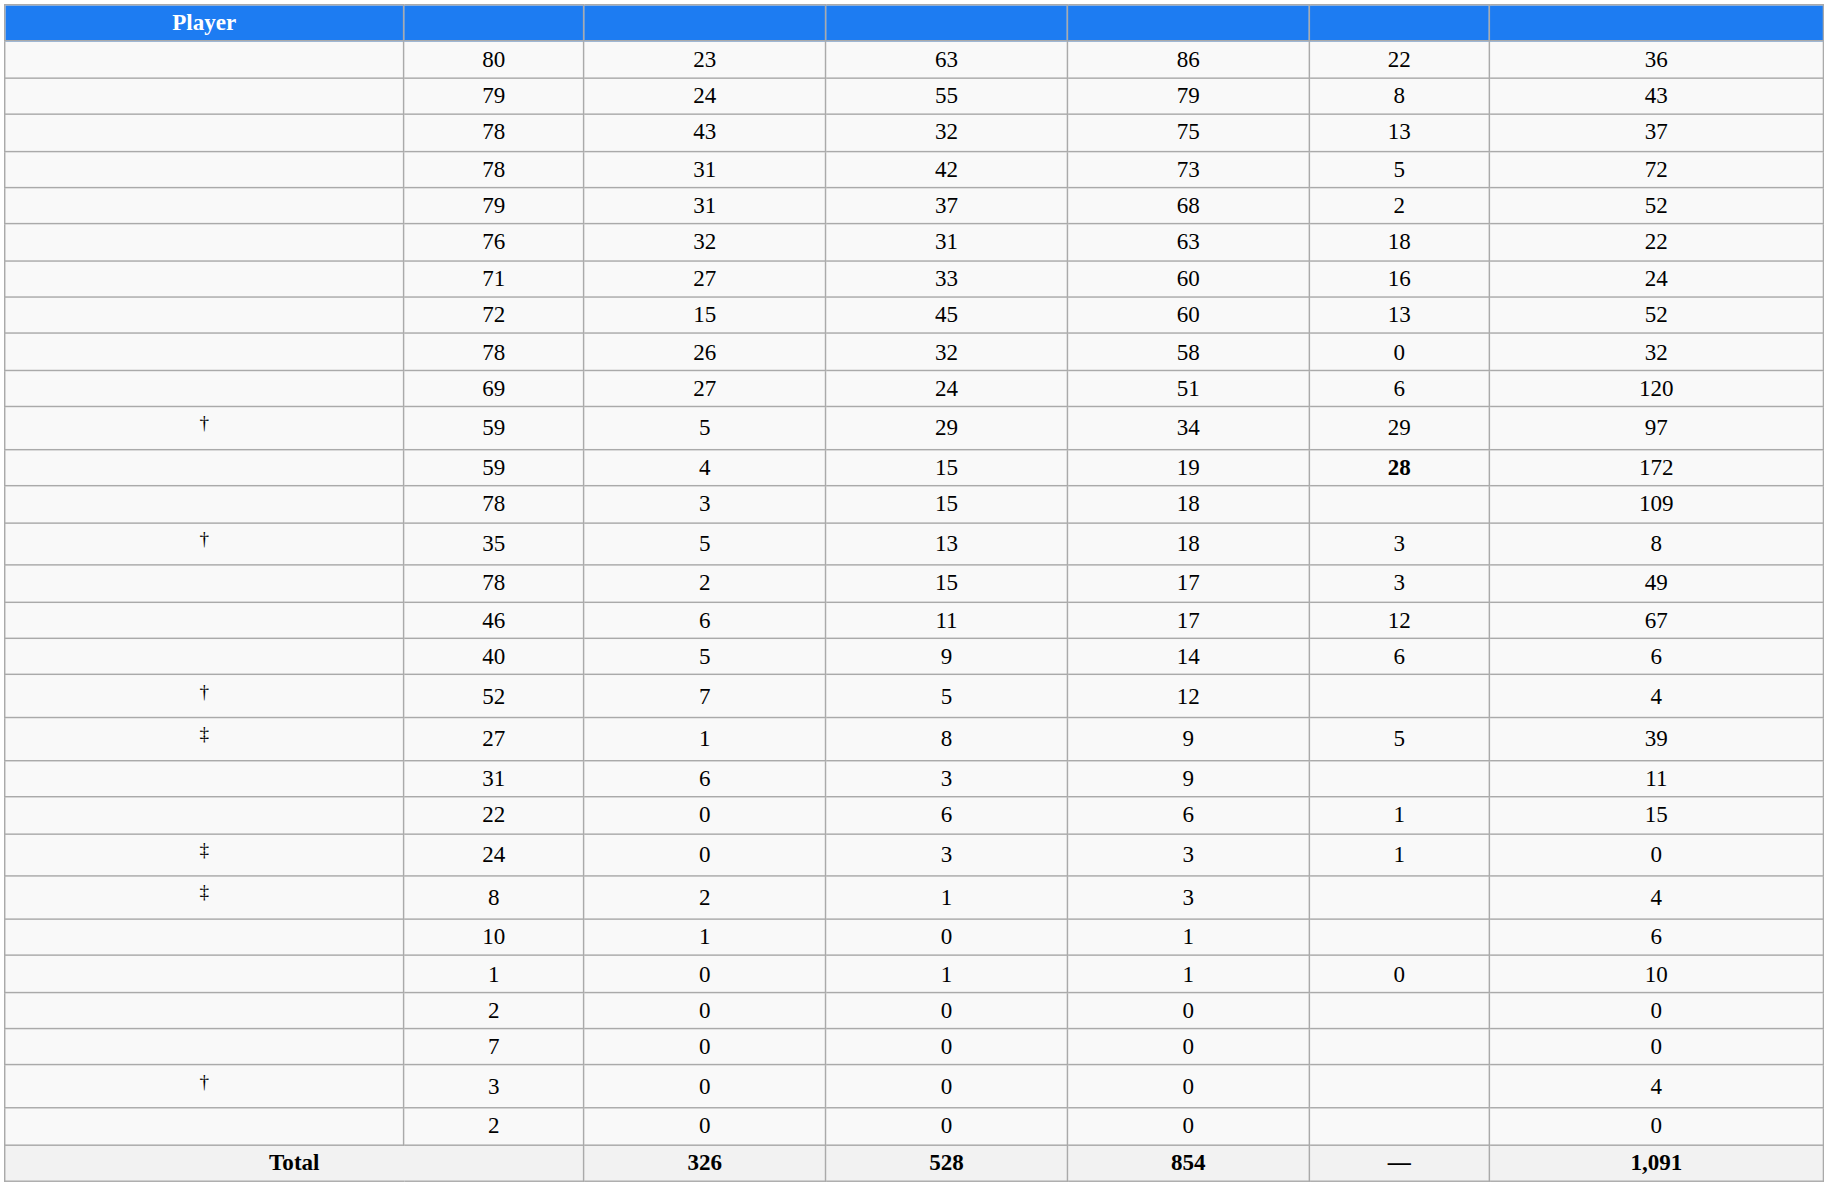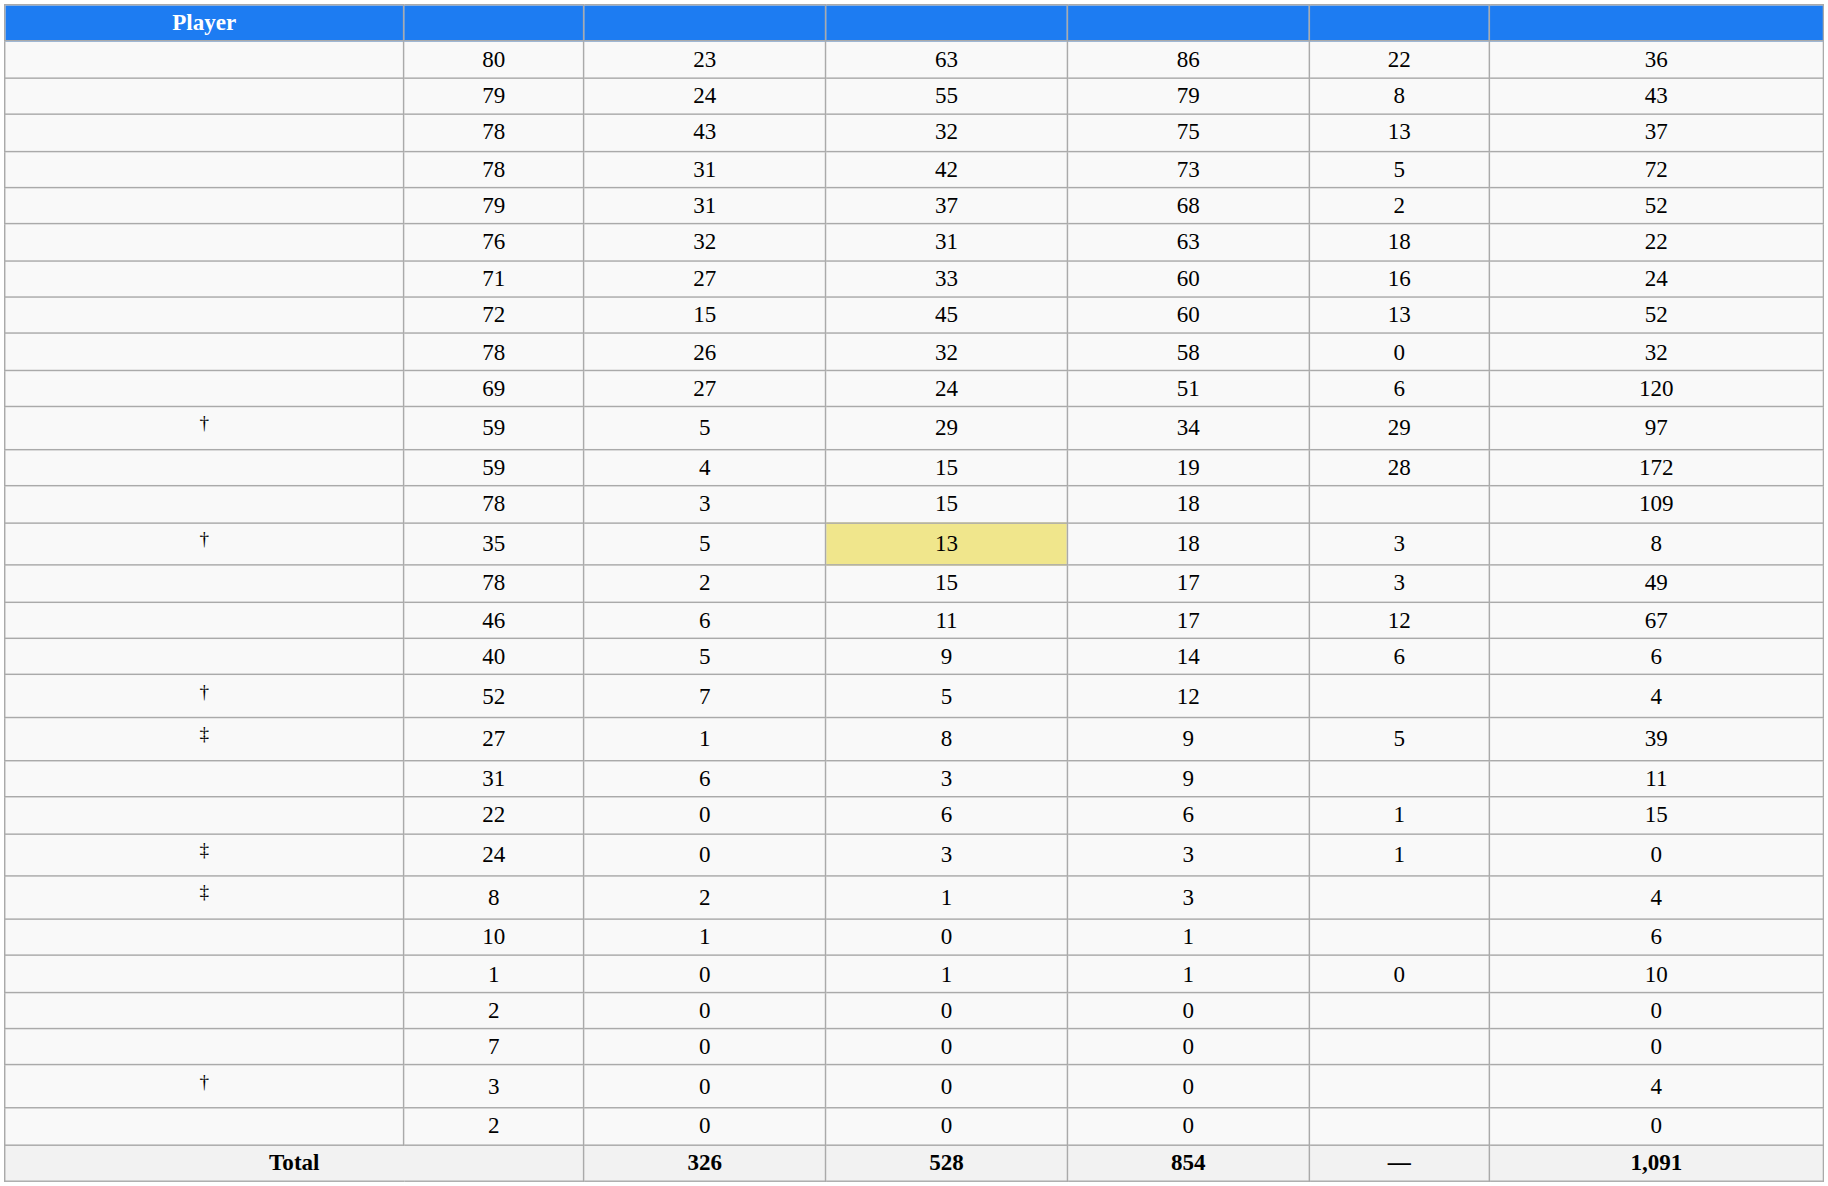(1399, 467) bold -> (1399, 467) normal
(947, 543) no background -> (947, 543) khaki background
